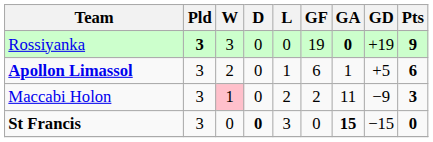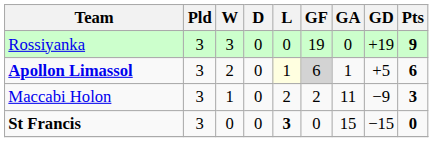(200, 44) bold -> (200, 44) normal
(348, 44) bold -> (348, 44) normal
(287, 70) no background -> (287, 70) lightyellow background
(316, 70) no background -> (316, 70) lightgrey background
(230, 96) pink background -> (230, 96) no background
(258, 123) bold -> (258, 123) normal
(287, 123) normal -> (287, 123) bold
(348, 123) bold -> (348, 123) normal
